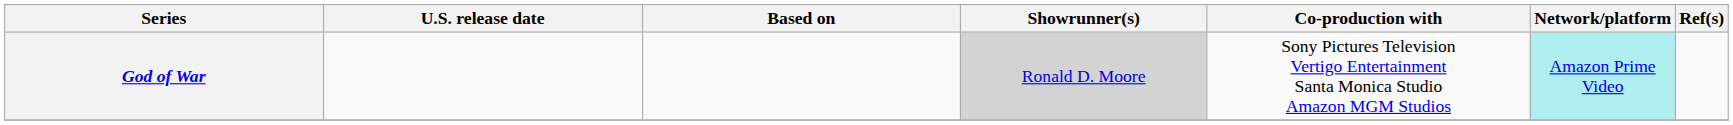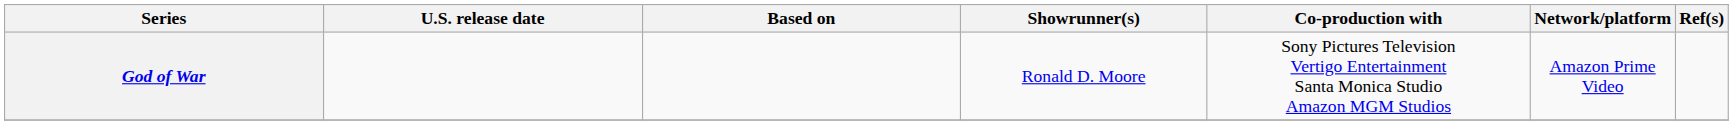(1084, 76) lightgrey background -> (1084, 76) no background
(1603, 76) paleturquoise background -> (1603, 76) no background
